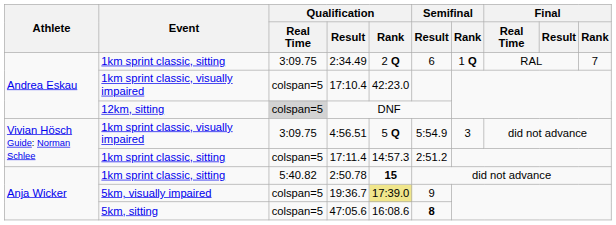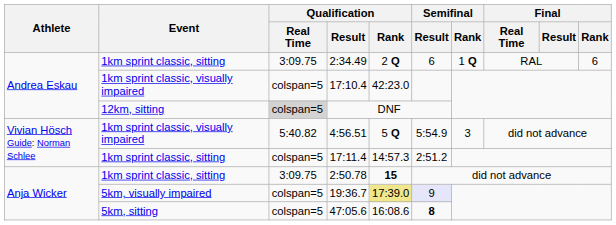(595, 61) 7 -> (595, 61) 6
(298, 133) 3:09.75 -> (298, 133) 5:40.82
(298, 175) 5:40.82 -> (298, 175) 3:09.75
(432, 193) no background -> (432, 193) lavender background
